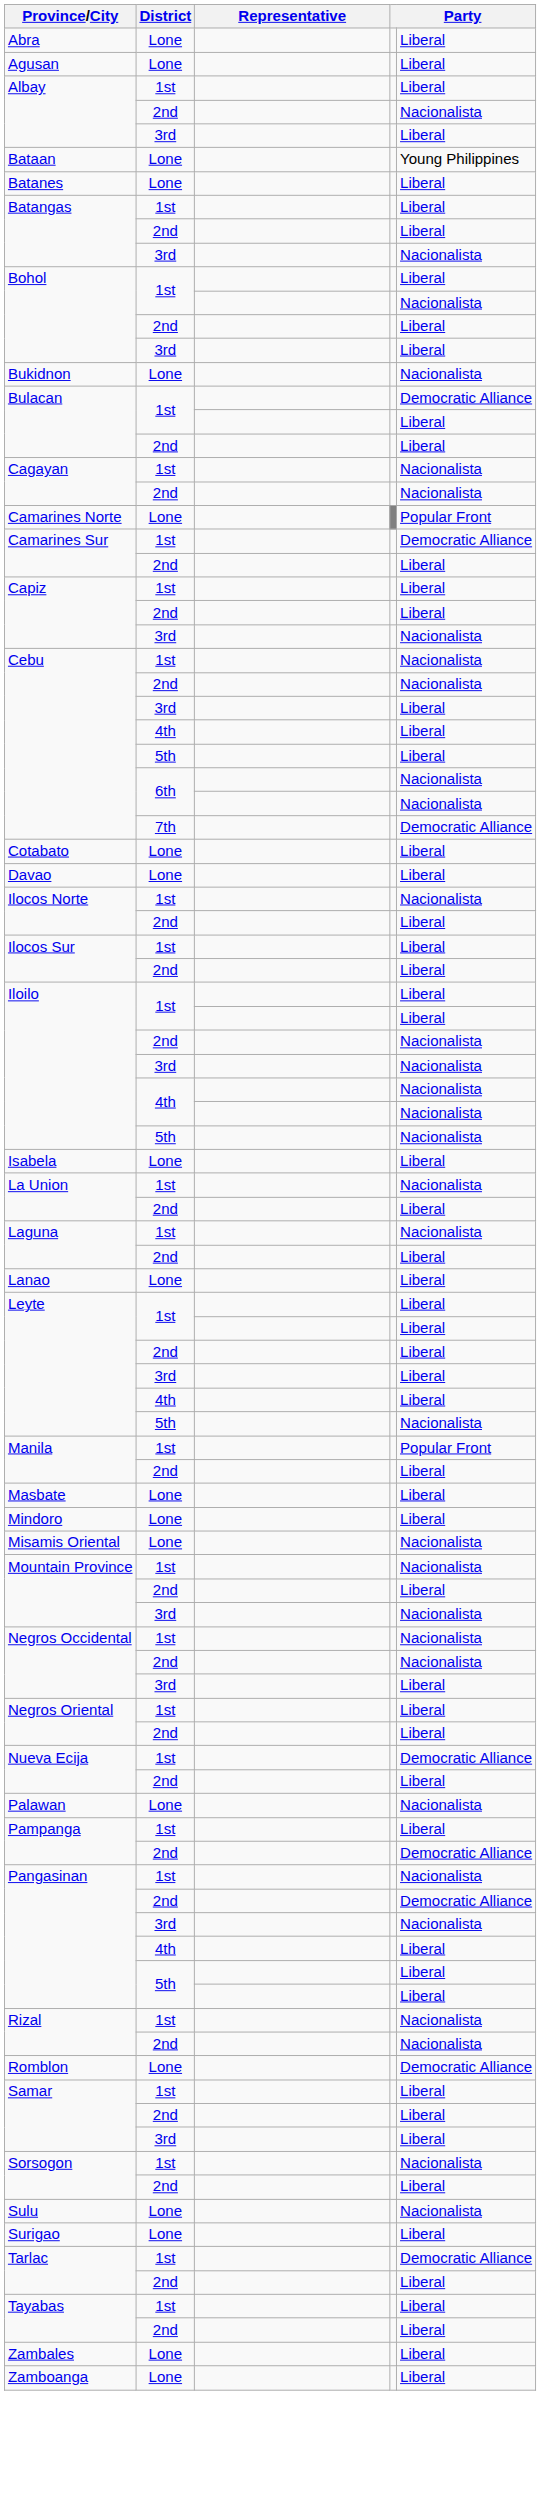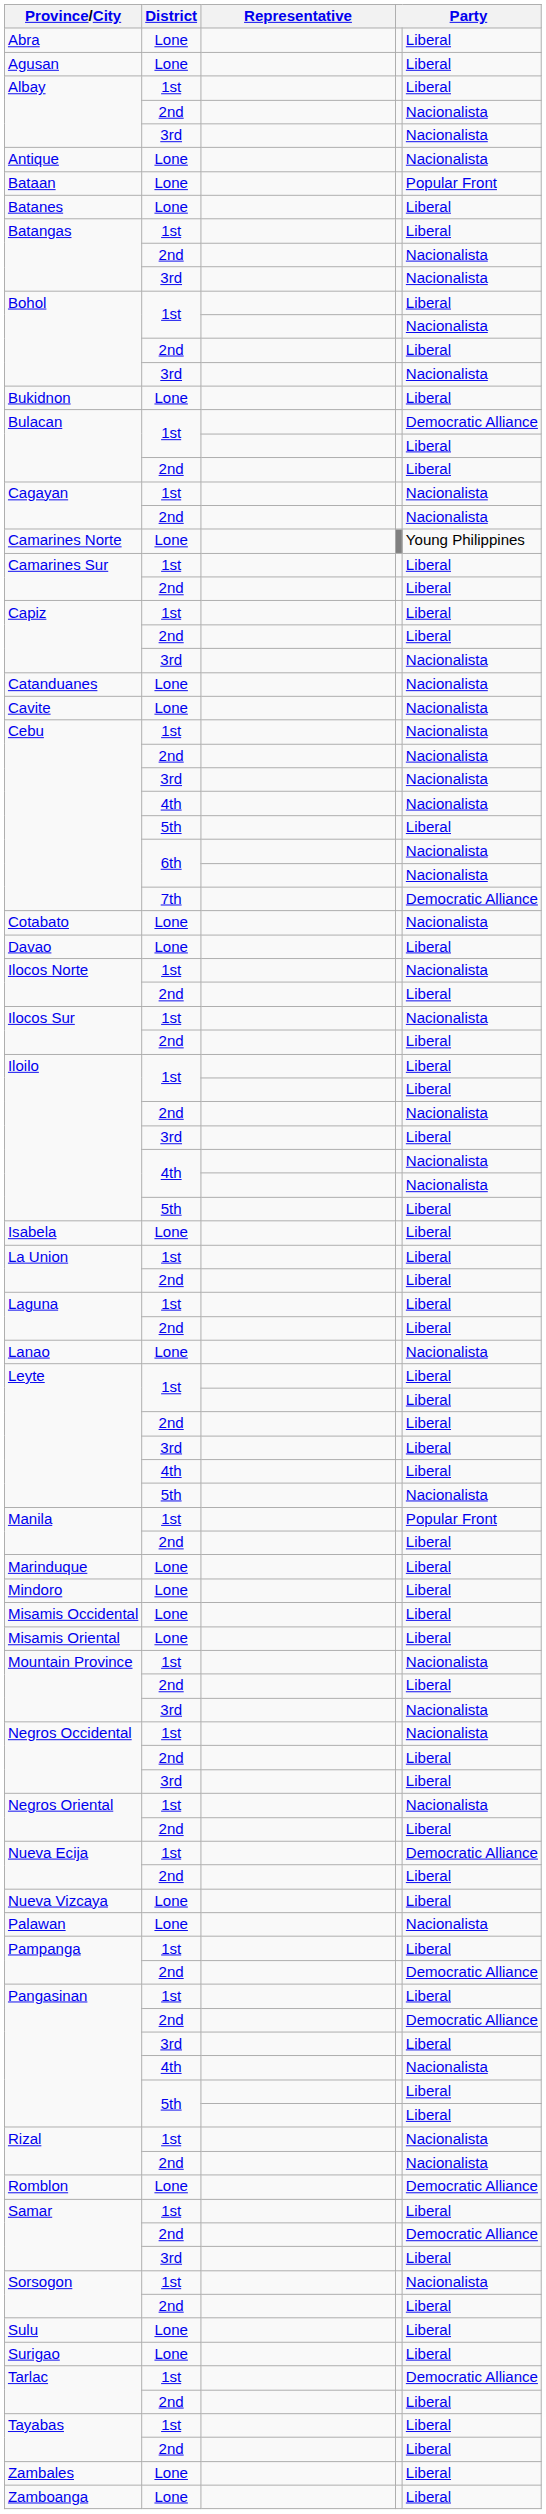(423, 135) Liberal -> (447, 135) Nacionalista
+ row: (33, 159)
(460, 159) Young Philippines -> (451, 183) Popular Front
(423, 231) Liberal -> (447, 254) Nacionalista
(423, 350) Liberal -> (447, 374) Nacionalista
(441, 374) Nacionalista -> (428, 398) Liberal
(446, 517) Popular Front -> (465, 541) Young Philippines
(466, 541) Democratic Alliance -> (428, 565) Liberal
+ row: (53, 684)
+ row: (29, 708)
(423, 708) Liberal -> (447, 779) Nacionalista
(423, 732) Liberal -> (447, 803) Nacionalista
(423, 851) Liberal -> (447, 922) Nacionalista
(423, 946) Liberal -> (447, 1018) Nacionalista
(441, 1065) Nacionalista -> (428, 1137) Liberal
(441, 1137) Nacionalista -> (428, 1209) Liberal
(441, 1185) Nacionalista -> (428, 1256) Liberal
(441, 1232) Nacionalista -> (428, 1304) Liberal
(423, 1280) Liberal -> (447, 1352) Nacionalista
+ row: (48, 1566)
- row: (37, 1495)
+ row: (73, 1614)
(441, 1542) Nacionalista -> (428, 1638) Liberal
(441, 1662) Nacionalista -> (428, 1757) Liberal
(423, 1709) Liberal -> (447, 1805) Nacionalista
+ row: (58, 1900)
(441, 1876) Nacionalista -> (428, 1996) Liberal
(441, 1924) Nacionalista -> (428, 2043) Liberal
(423, 1948) Liberal -> (447, 2067) Nacionalista
(423, 2115) Liberal -> (472, 2234) Democratic Alliance
(441, 2210) Nacionalista -> (428, 2330) Liberal
